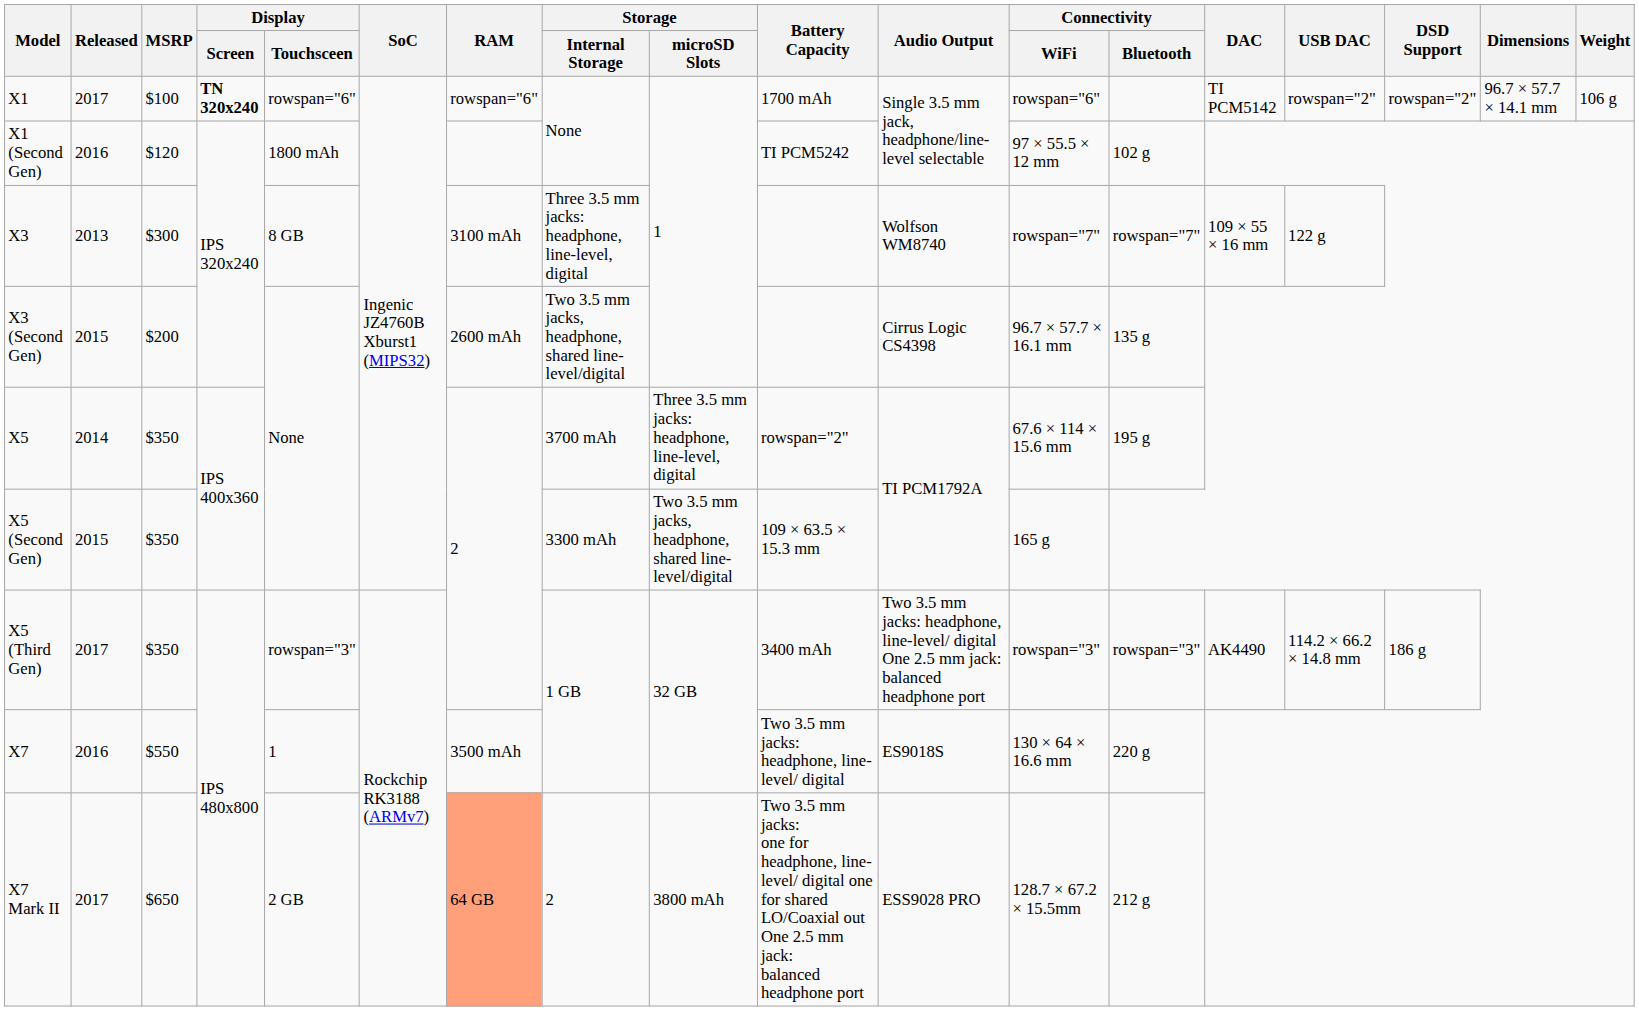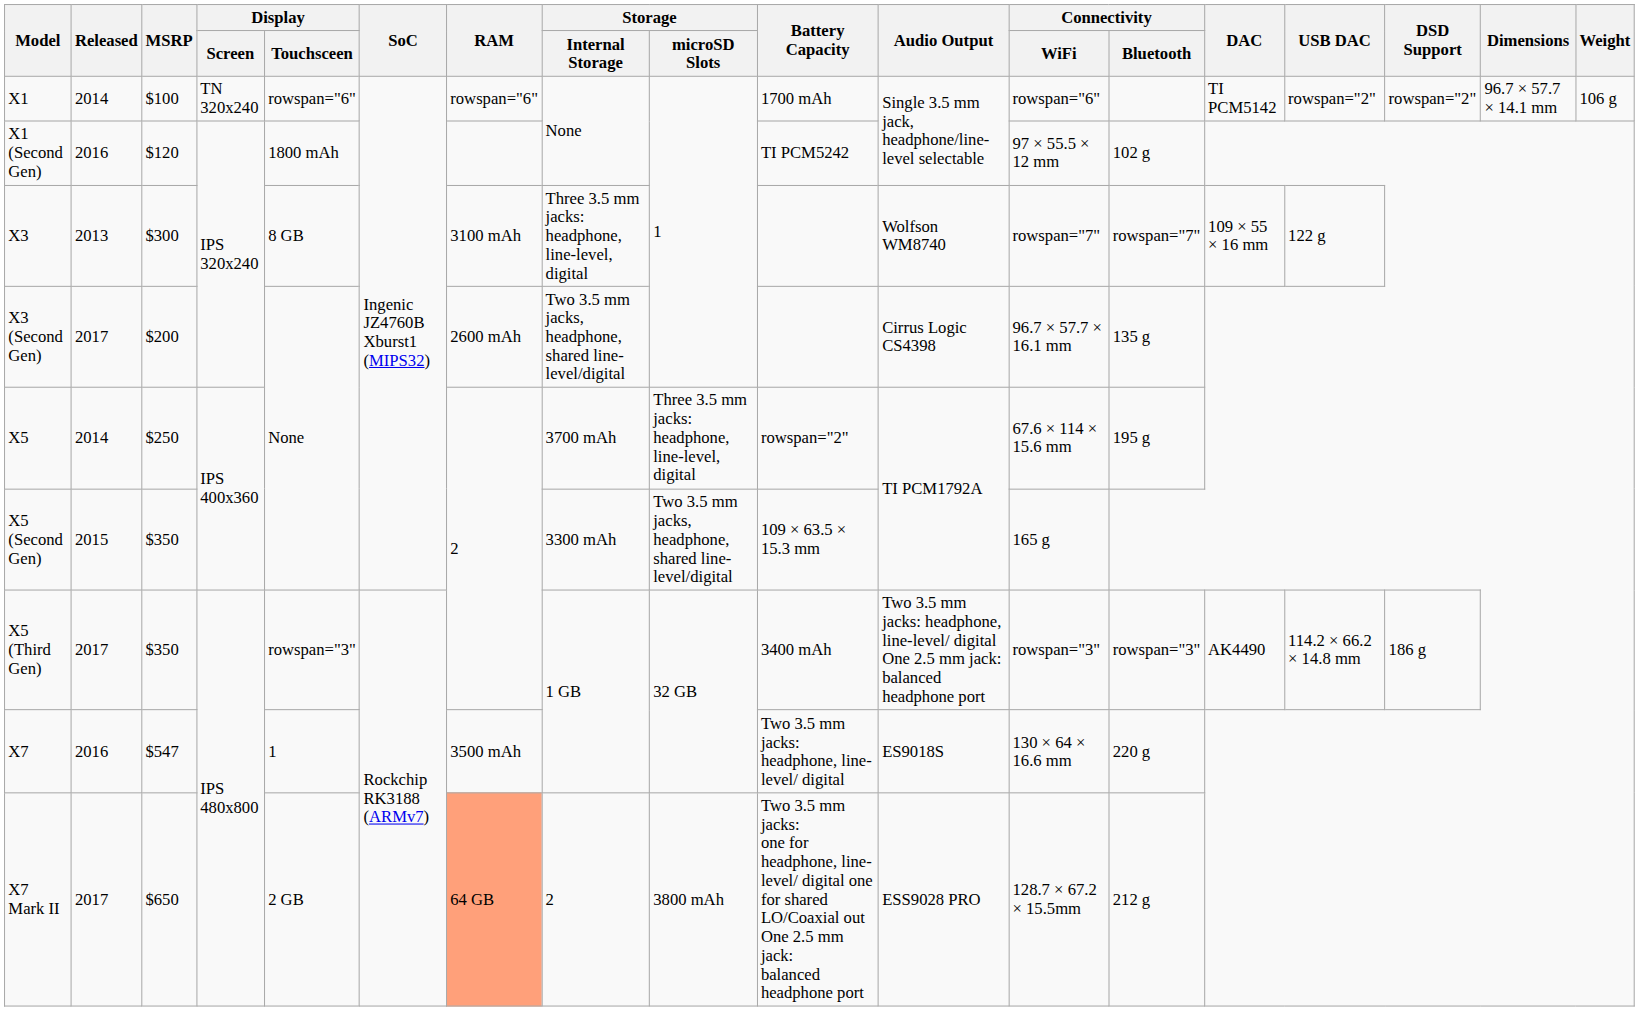(92, 98) 2017 -> (92, 98) 2014
(229, 98) bold -> (229, 98) normal
(92, 336) 2015 -> (92, 336) 2017
(162, 438) $350 -> (162, 438) $250
(162, 751) $550 -> (162, 751) $547
